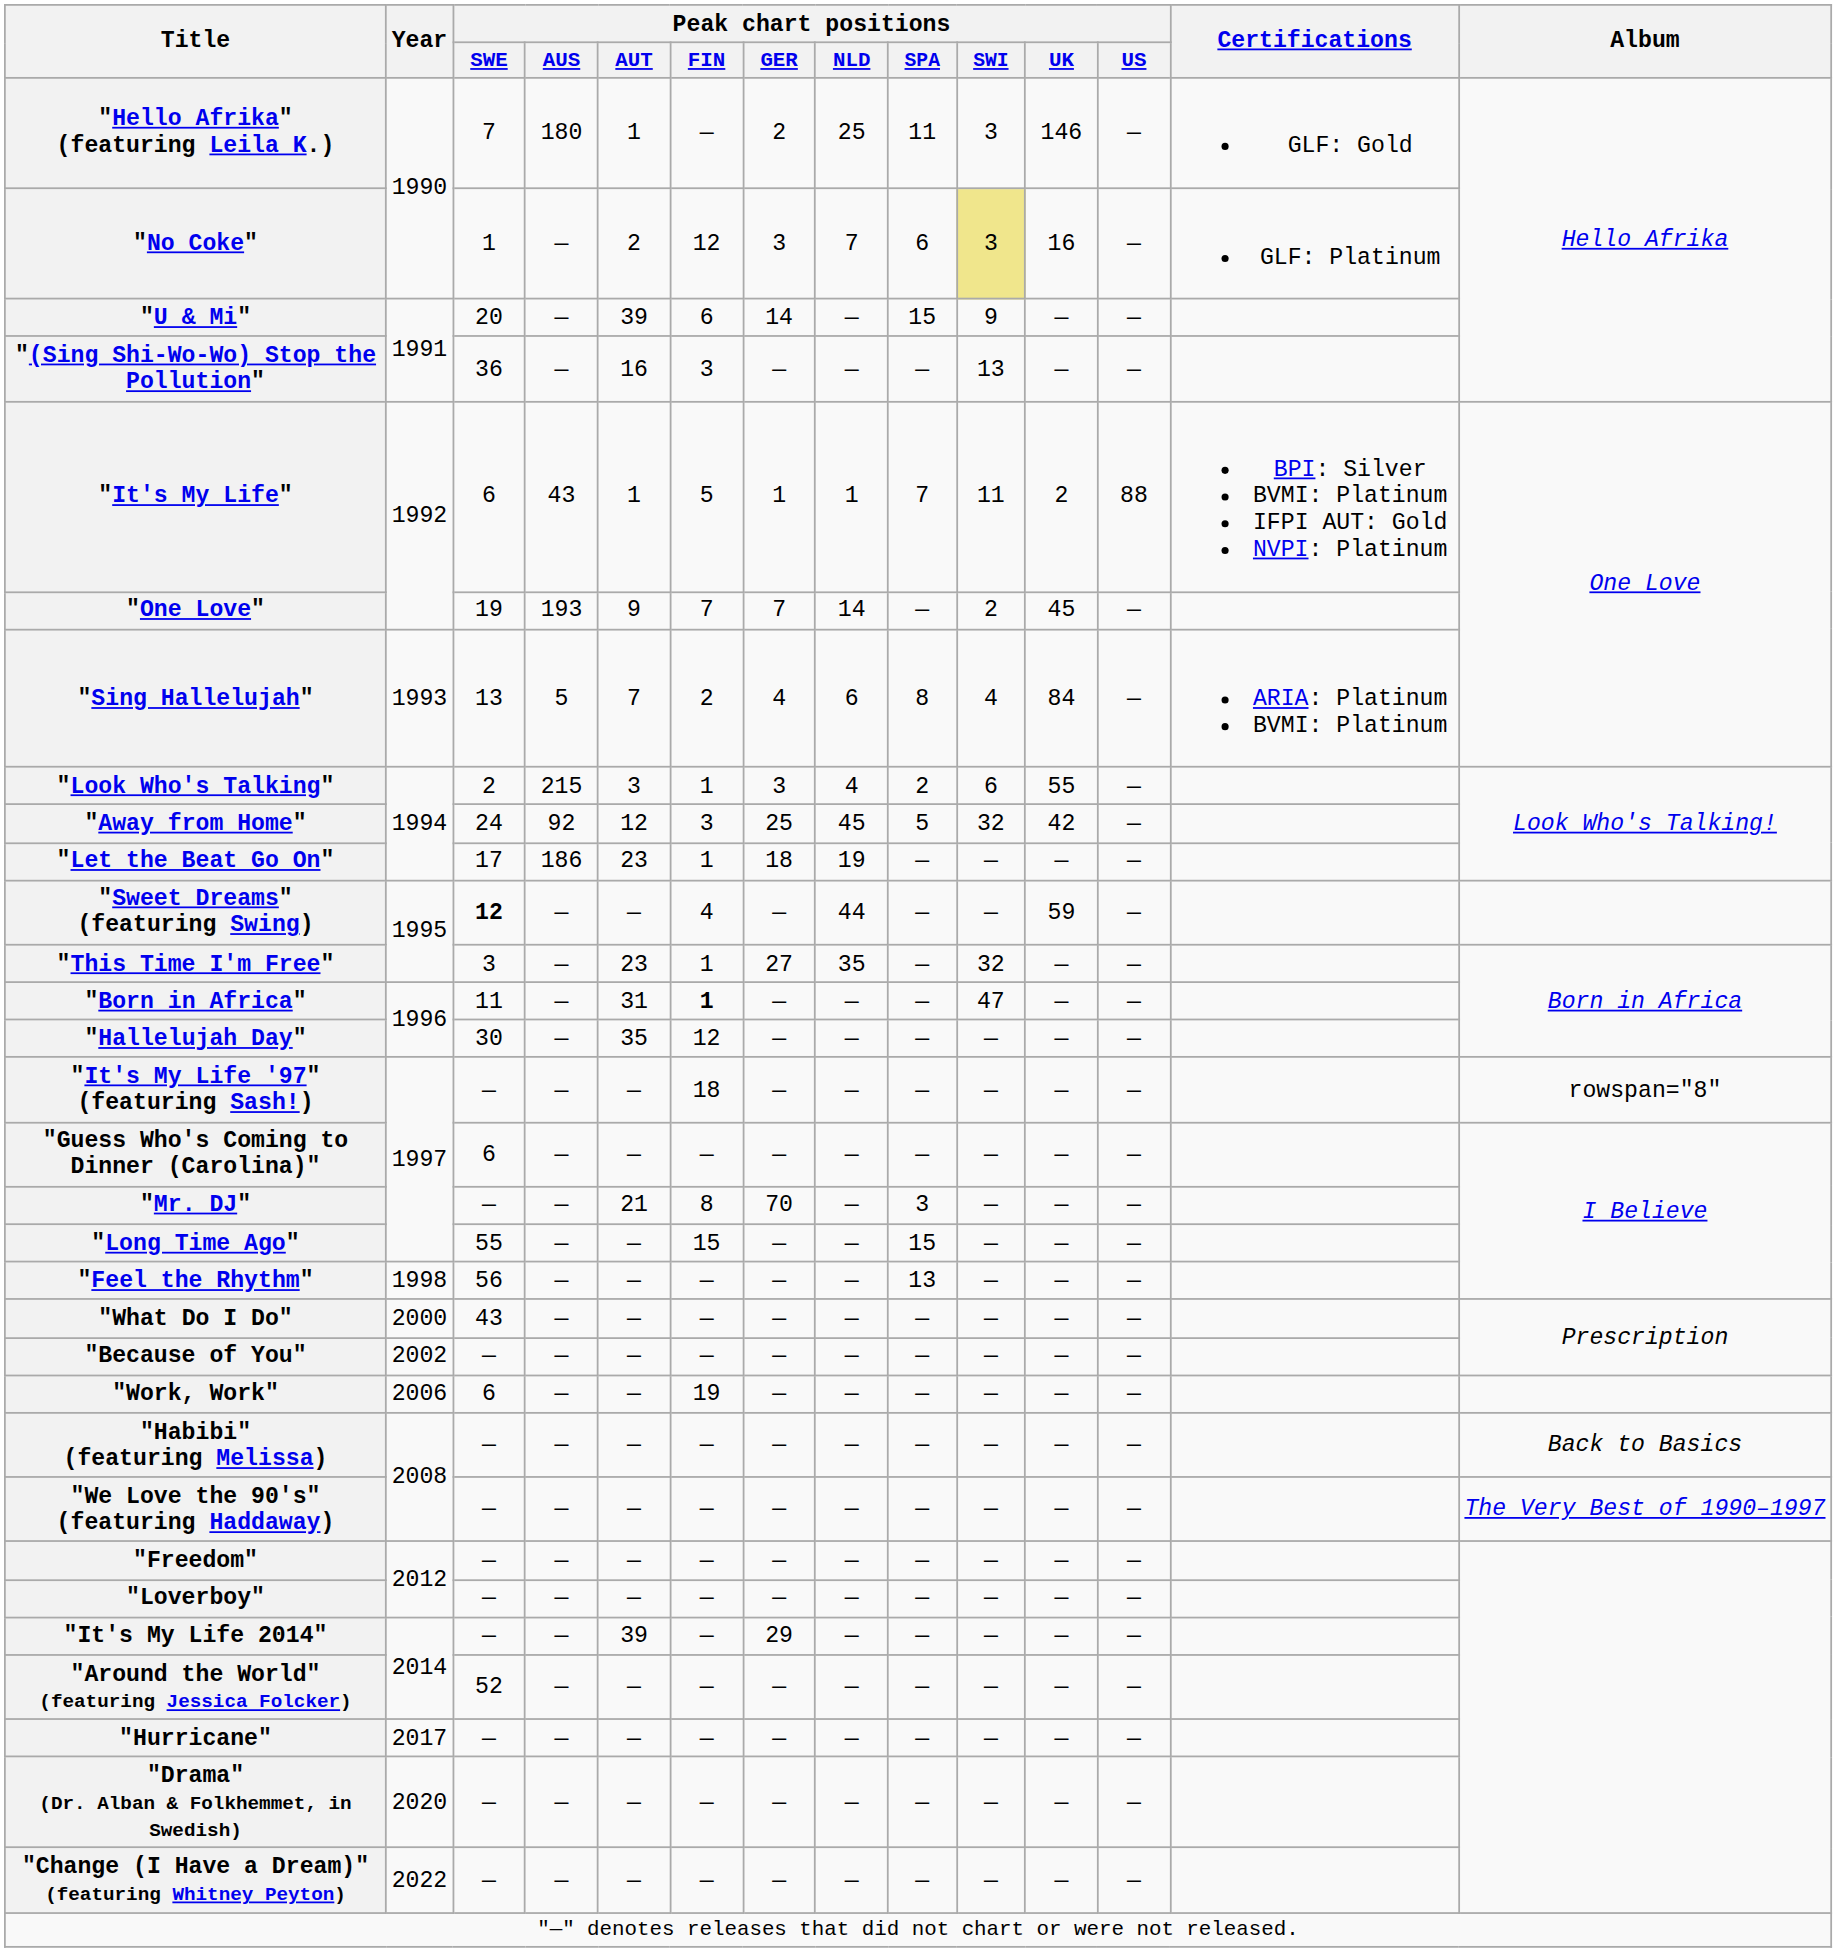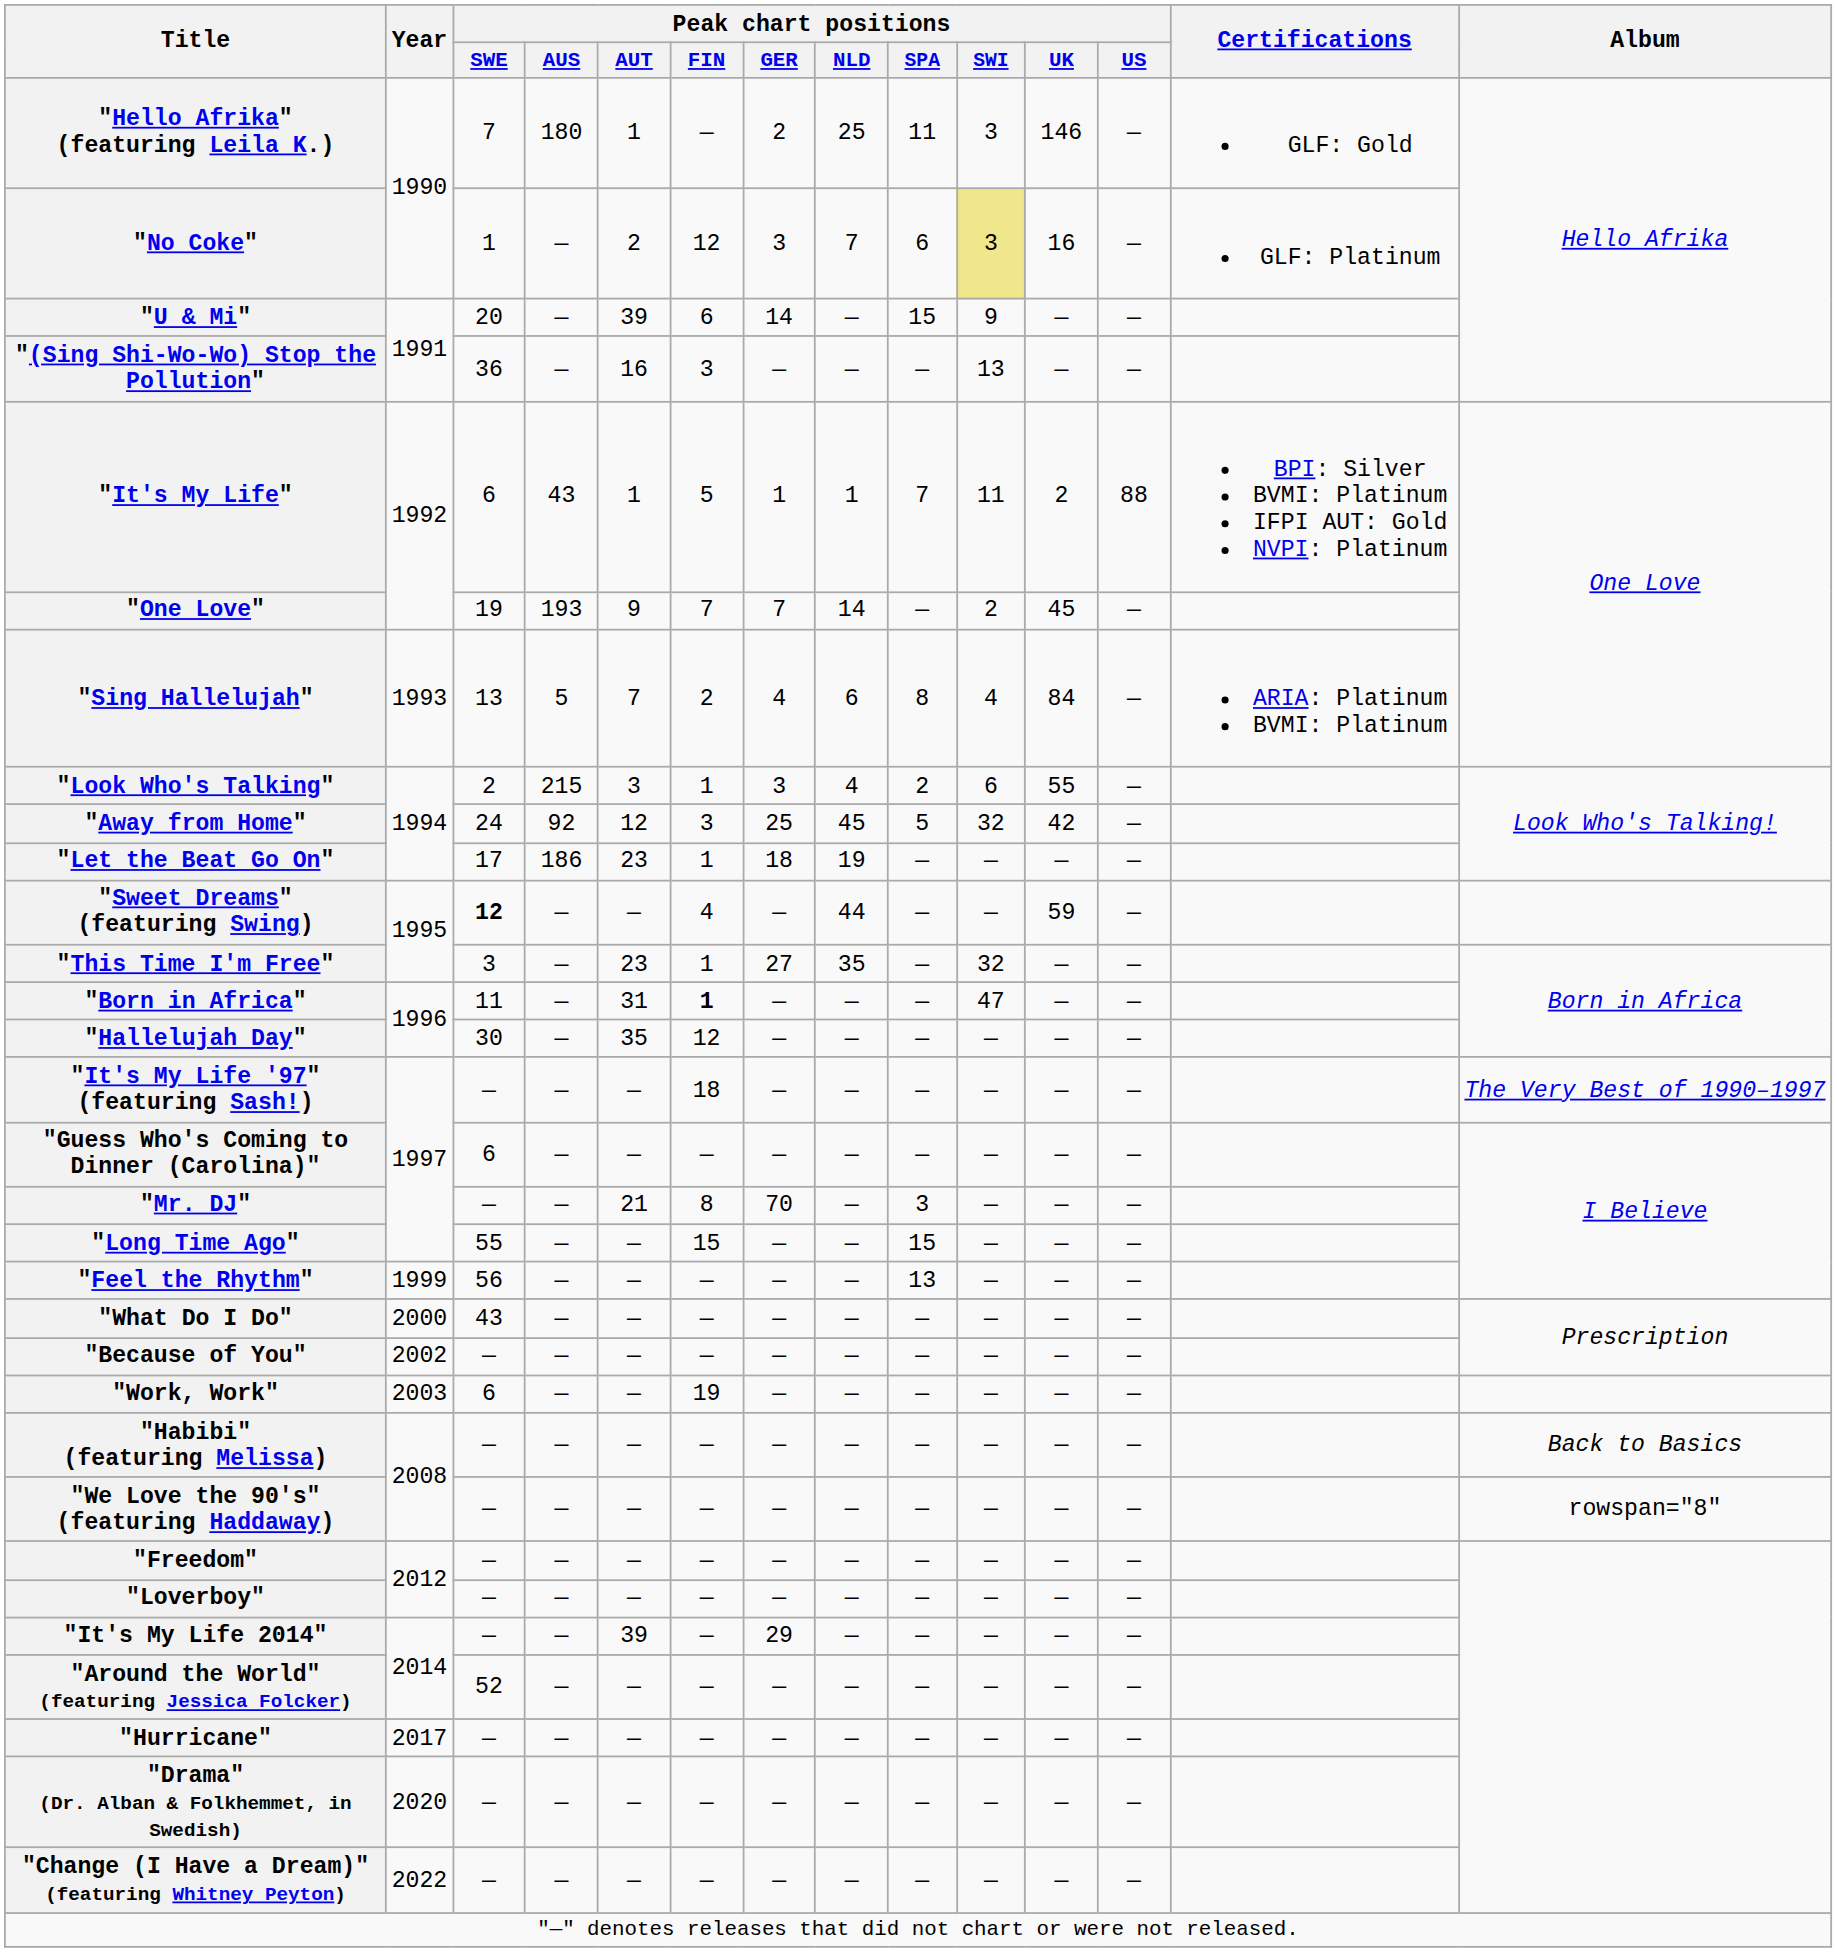(1645, 1090) rowspan="8" -> (1645, 1090) The Very Best of 1990–1997
(419, 1281) 1998 -> (419, 1281) 1999
(419, 1394) 2006 -> (419, 1394) 2003
(1645, 1509) The Very Best of 1990–1997 -> (1645, 1509) rowspan="8"
